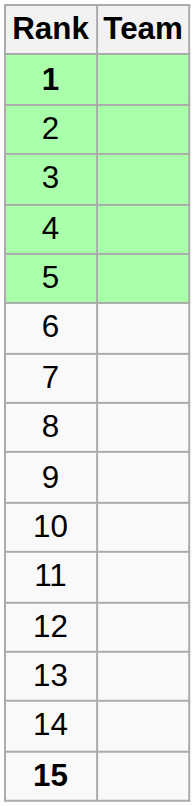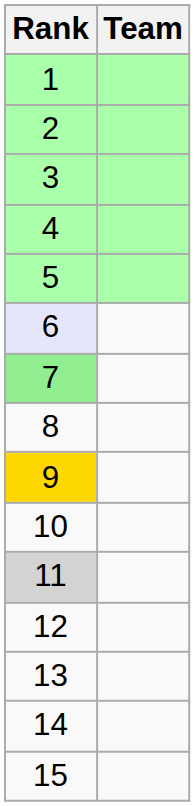(51, 79) bold -> (51, 79) normal
(51, 327) no background -> (51, 327) lavender background
(51, 377) no background -> (51, 377) lightgreen background
(51, 476) no background -> (51, 476) gold background
(51, 576) no background -> (51, 576) lightgrey background
(51, 775) bold -> (51, 775) normal
